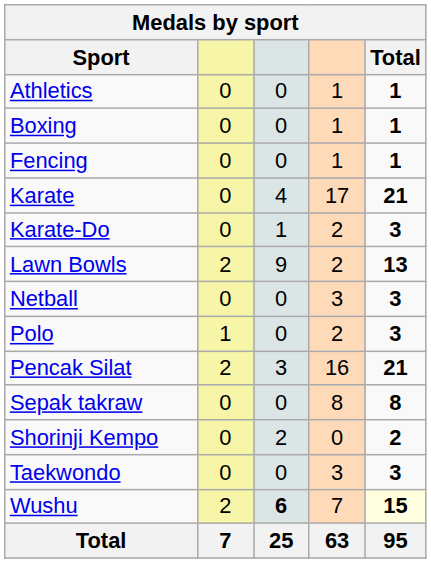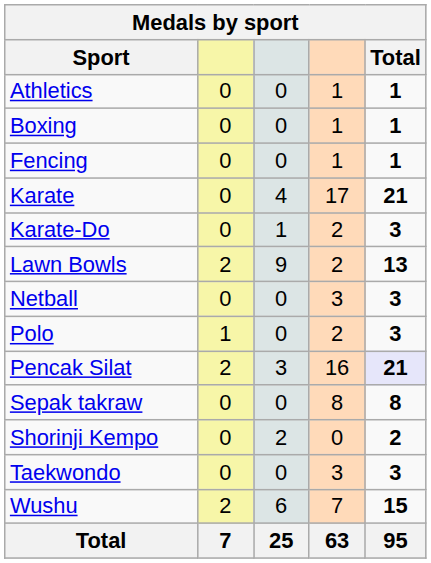(395, 368) no background -> (395, 368) lavender background
(281, 507) bold -> (281, 507) normal
(395, 507) lightyellow background -> (395, 507) no background
